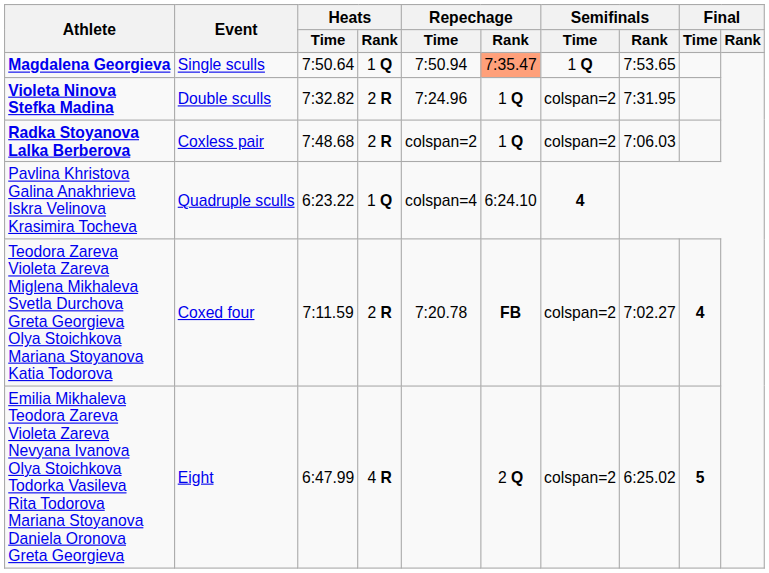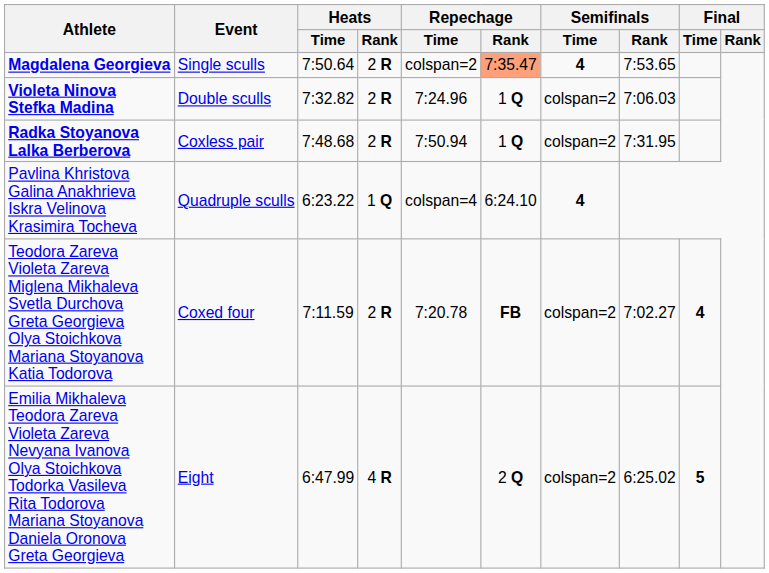(380, 66) 1 Q -> (380, 66) 2 R
(441, 66) 7:50.94 -> (441, 66) colspan=2
(580, 66) 1 Q -> (580, 66) 4
(650, 99) 7:31.95 -> (650, 99) 7:06.03
(441, 141) colspan=2 -> (441, 141) 7:50.94
(650, 141) 7:06.03 -> (650, 141) 7:31.95
